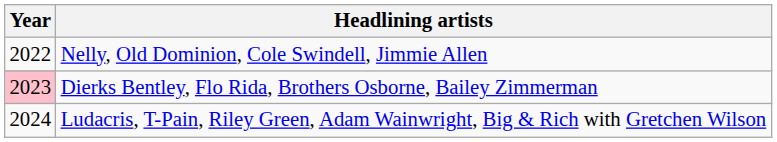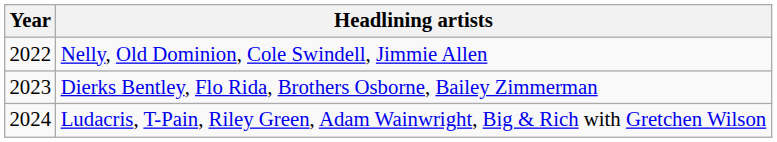(30, 86) pink background -> (30, 86) no background
